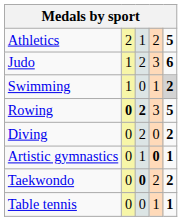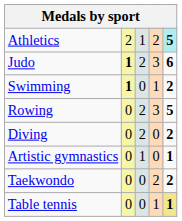(170, 40) no background -> (170, 40) paleturquoise background
(128, 63) normal -> (128, 63) bold
(128, 87) normal -> (128, 87) bold
(170, 87) lightgrey background -> (170, 87) no background
(128, 110) bold -> (128, 110) normal
(142, 110) bold -> (142, 110) normal
(156, 157) bold -> (156, 157) normal
(142, 181) bold -> (142, 181) normal
(170, 204) no background -> (170, 204) khaki background
